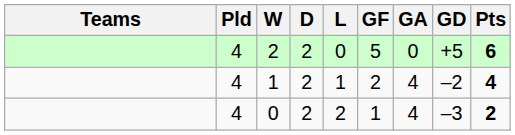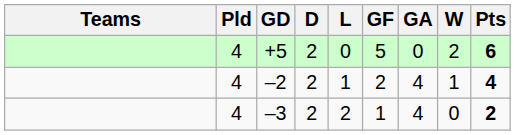columns swapped: (273, 20) <-> (452, 20)
